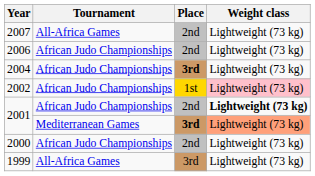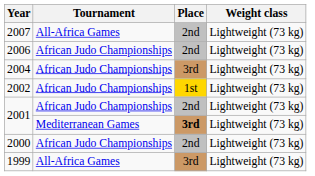(191, 69) bold -> (191, 69) normal
(256, 87) pink background -> (256, 87) no background
(258, 106) bold -> (256, 106) normal
(256, 124) lightsalmon background -> (256, 124) no background
